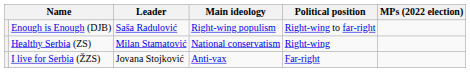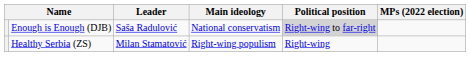(233, 28) Right-wing populism -> (236, 28) National conservatism
(330, 28) no background -> (330, 28) lightgrey background
(236, 43) National conservatism -> (233, 43) Right-wing populism
- row: (56, 59)
